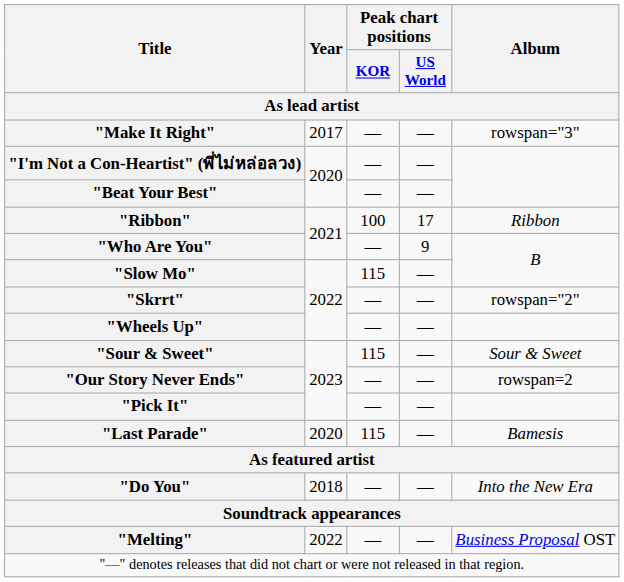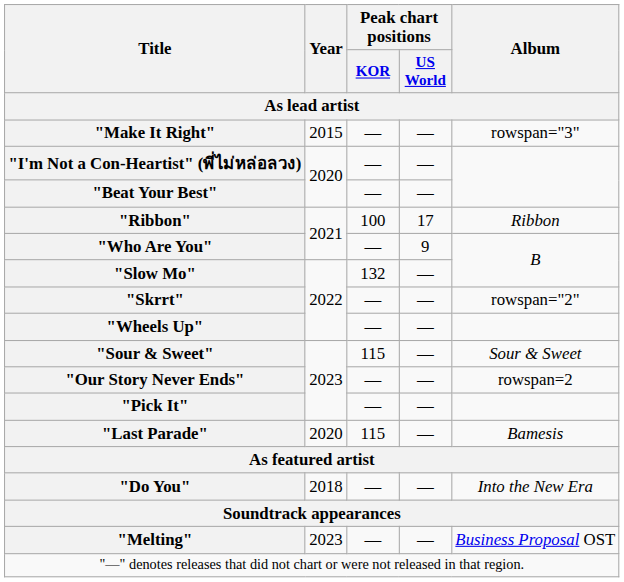(326, 132) 2017 -> (326, 132) 2015
(373, 273) 115 -> (373, 273) 132
(326, 539) 2022 -> (326, 539) 2023
